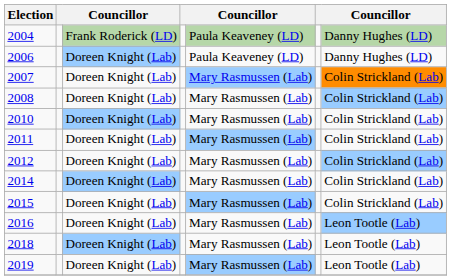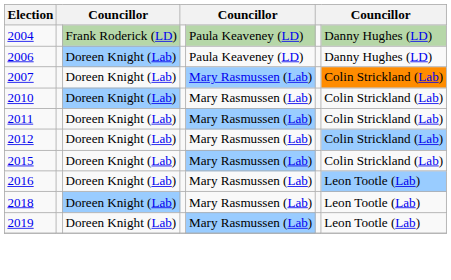- row: (21, 98)
- row: (21, 181)
